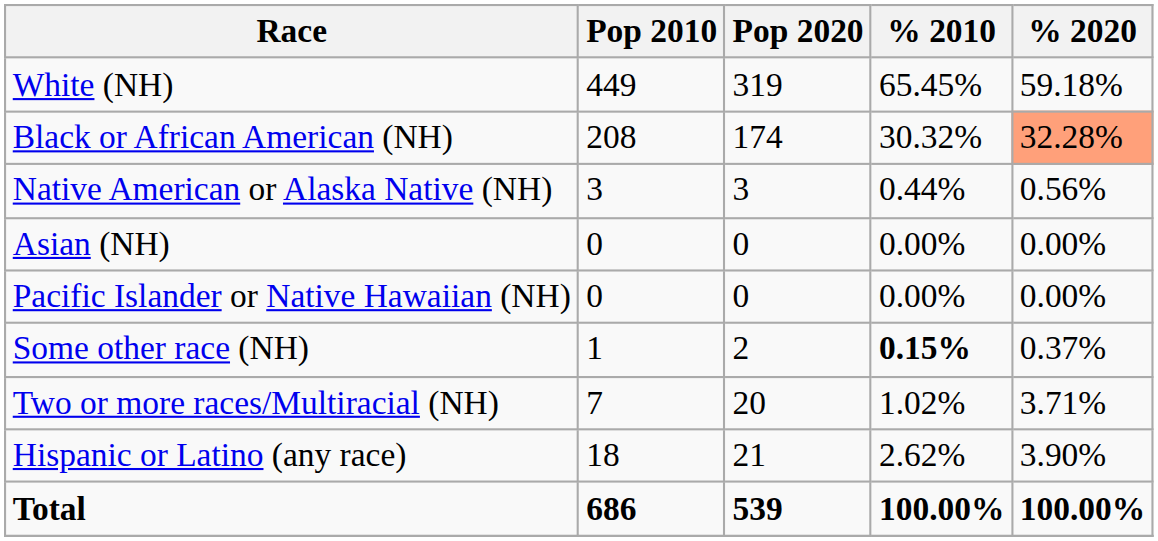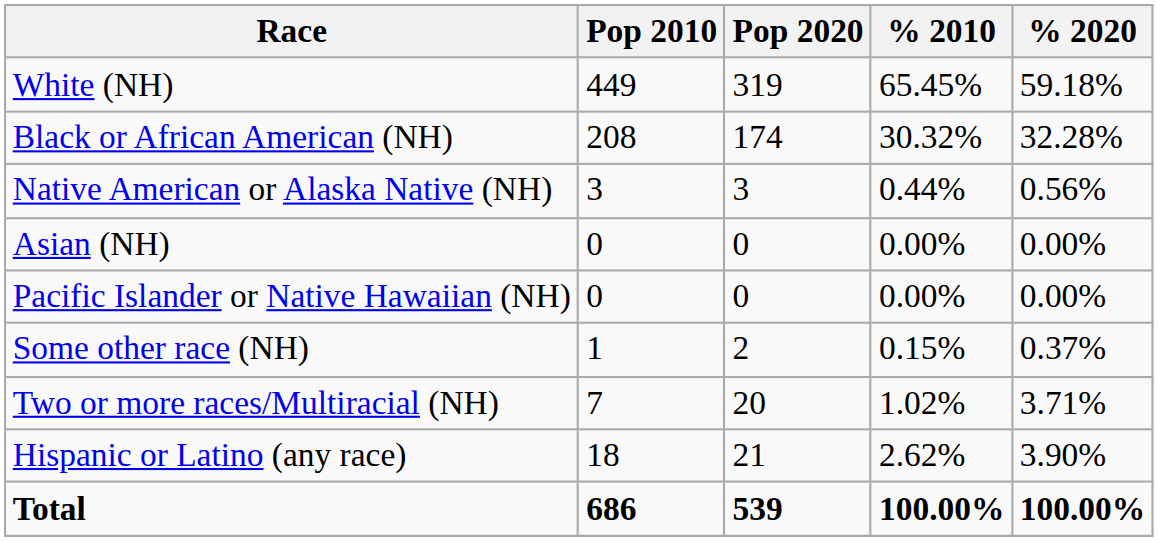(1071, 137) lightsalmon background -> (1071, 137) no background
(925, 349) bold -> (922, 349) normal
